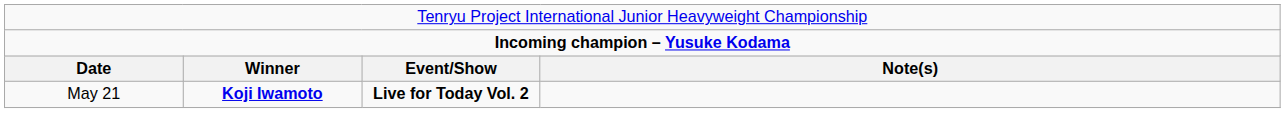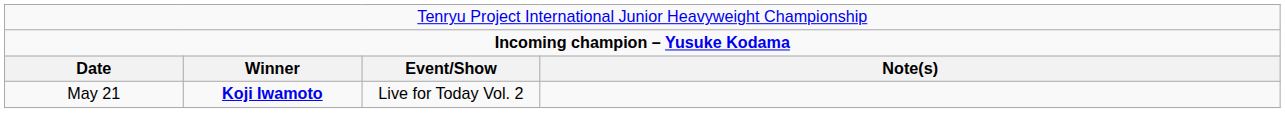(451, 94) bold -> (451, 94) normal
